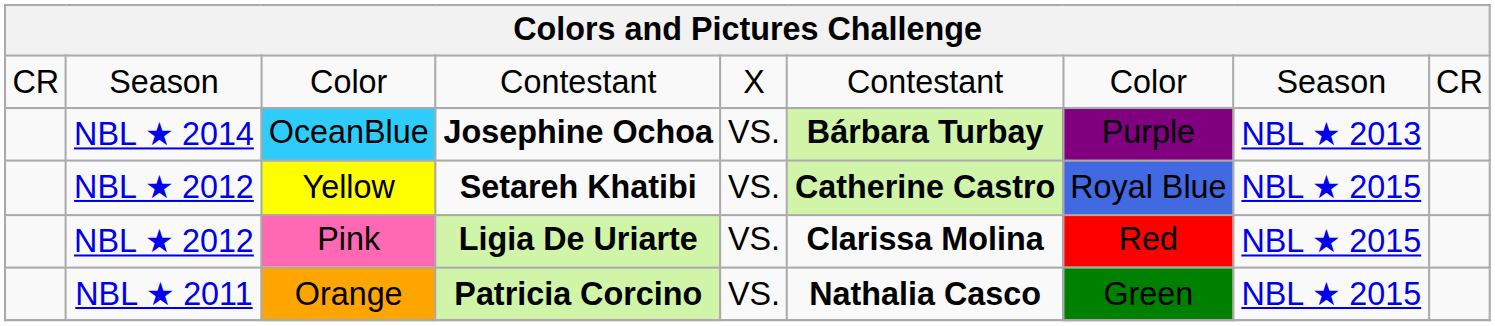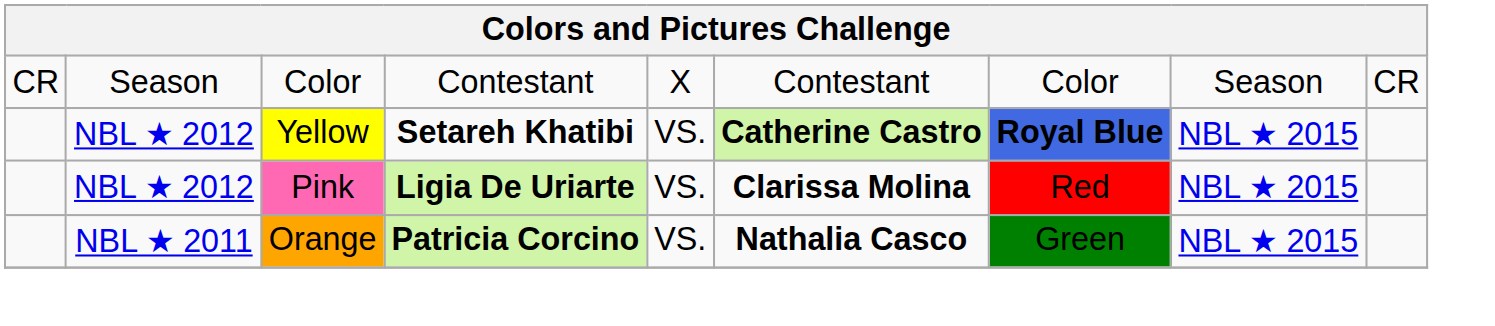- row: (349, 133)
(1148, 186) normal -> (1080, 133) bold
